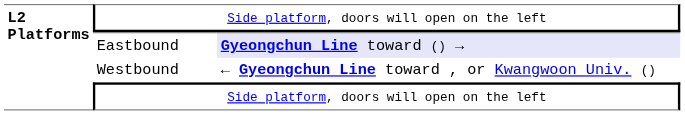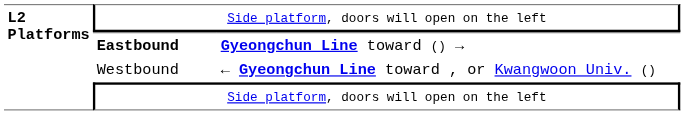(138, 46) normal -> (138, 46) bold
(342, 46) lavender background -> (342, 46) no background
